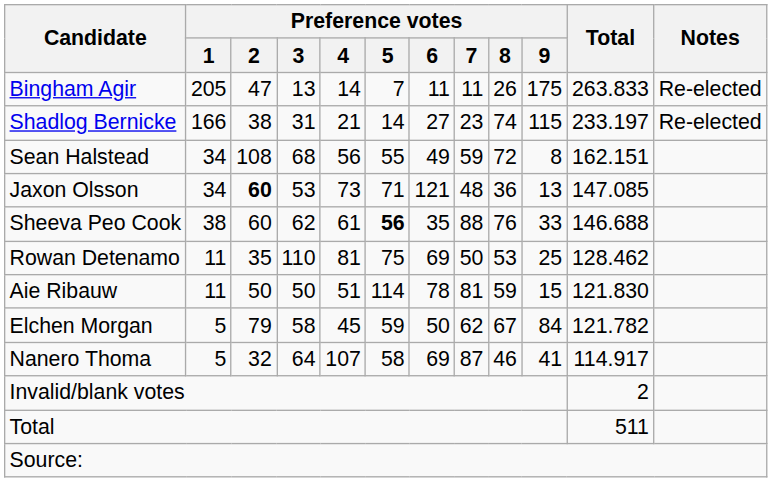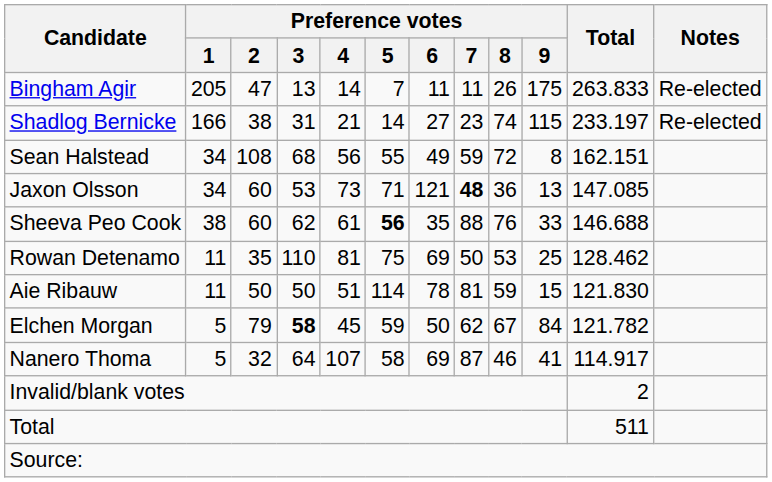(260, 190) bold -> (260, 190) normal
(472, 190) normal -> (472, 190) bold
(304, 325) normal -> (304, 325) bold
